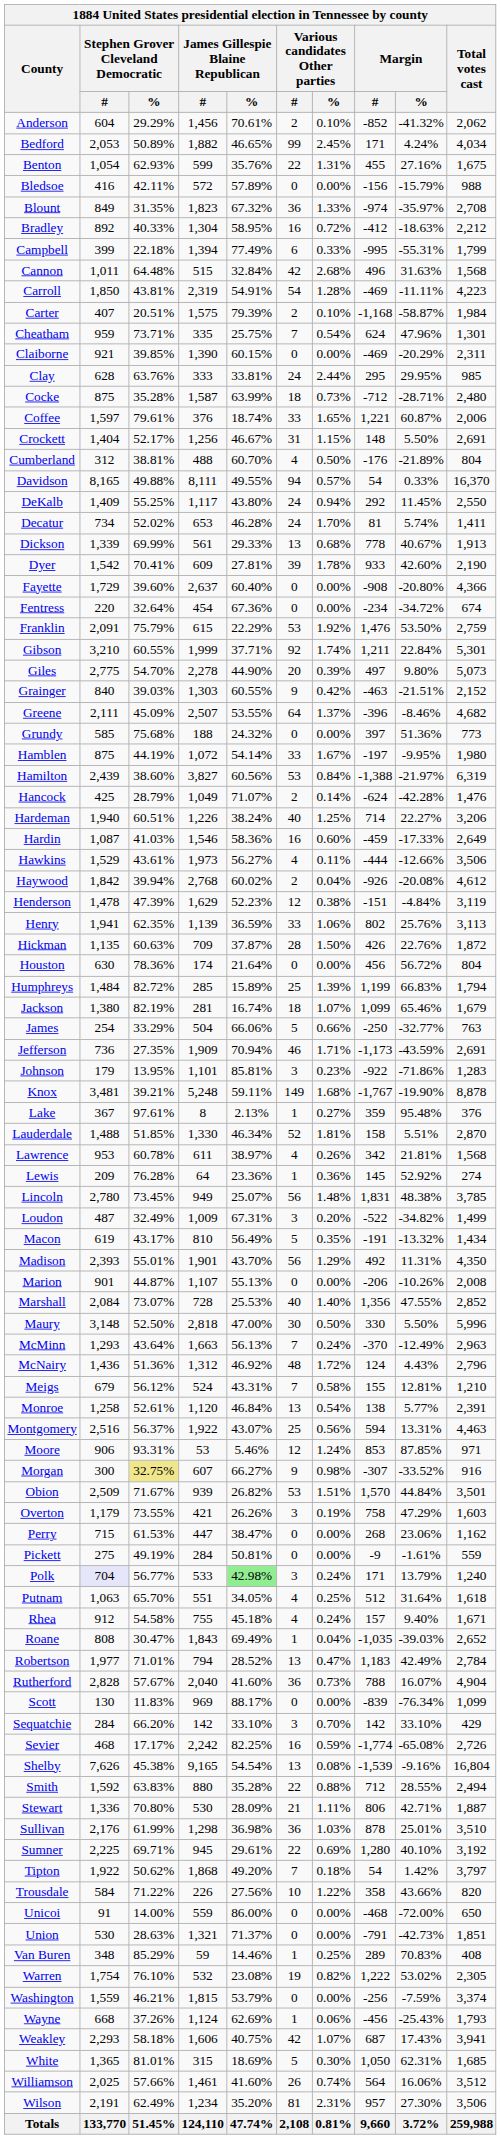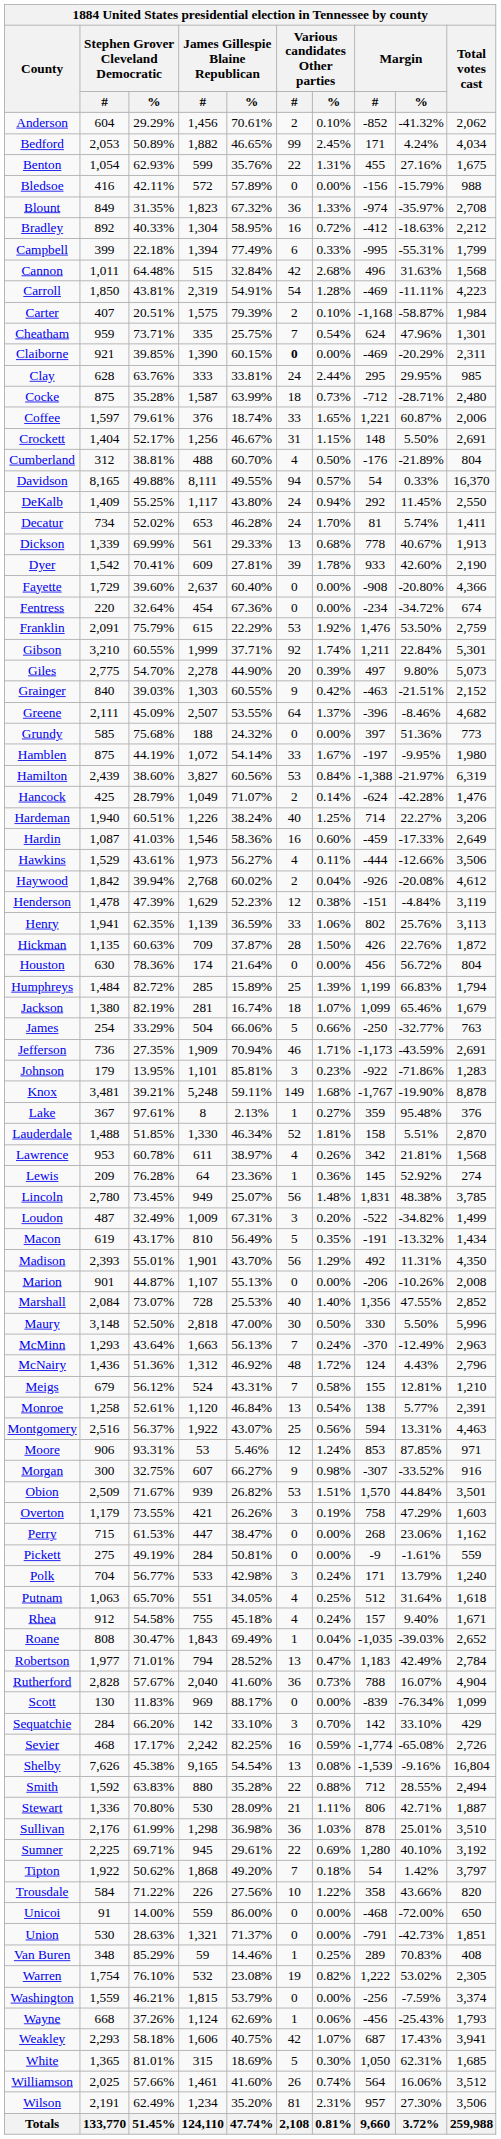(294, 354) normal -> (294, 354) bold
(154, 1470) khaki background -> (154, 1470) no background
(105, 1576) lavender background -> (105, 1576) no background
(252, 1576) lightgreen background -> (252, 1576) no background
